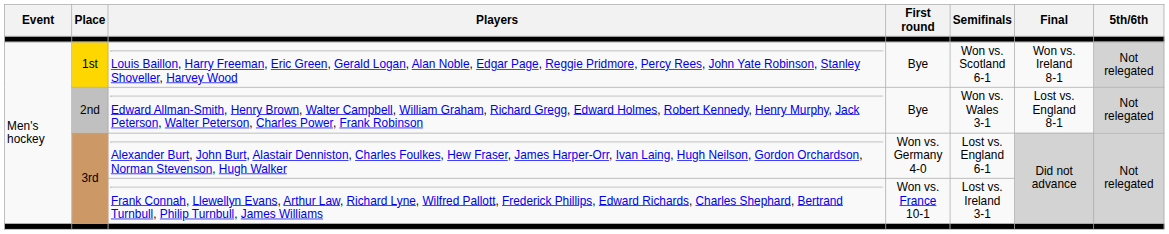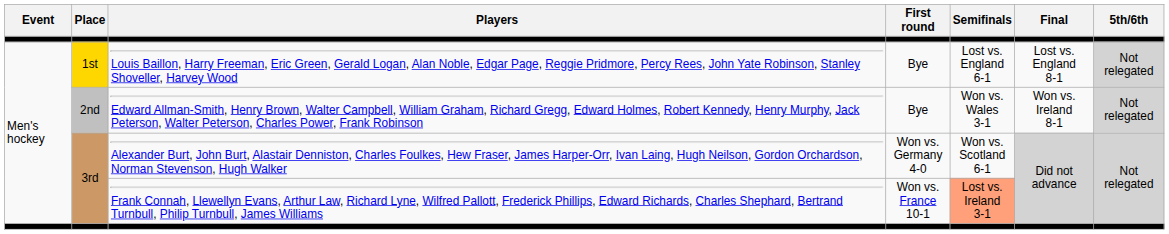(982, 64) Won vs. Scotland 6-1 -> (982, 64) Lost vs. England 6-1
(1054, 64) Won vs. Ireland 8-1 -> (1054, 64) Lost vs. England 8-1
(1054, 110) Lost vs. England 8-1 -> (1054, 110) Won vs. Ireland 8-1
(982, 155) Lost vs. England 6-1 -> (982, 155) Won vs. Scotland 6-1
(982, 201) no background -> (982, 201) lightsalmon background
